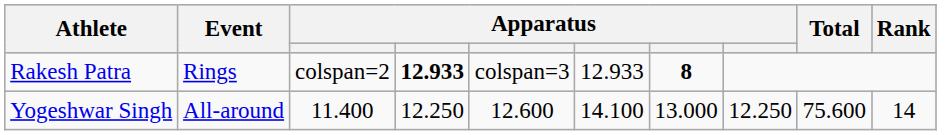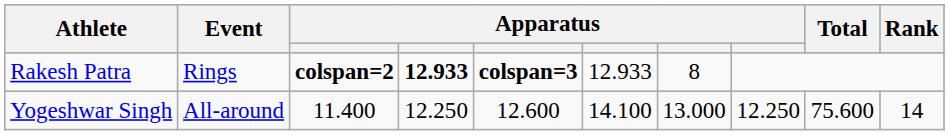(342, 72) normal -> (344, 72) bold
(522, 72) normal -> (528, 72) bold
(686, 72) bold -> (694, 72) normal
